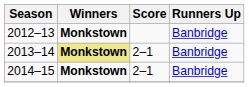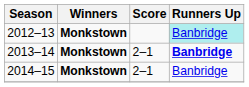(200, 33) no background -> (200, 33) paleturquoise background
(94, 52) khaki background -> (94, 52) no background
(200, 52) normal -> (202, 52) bold
